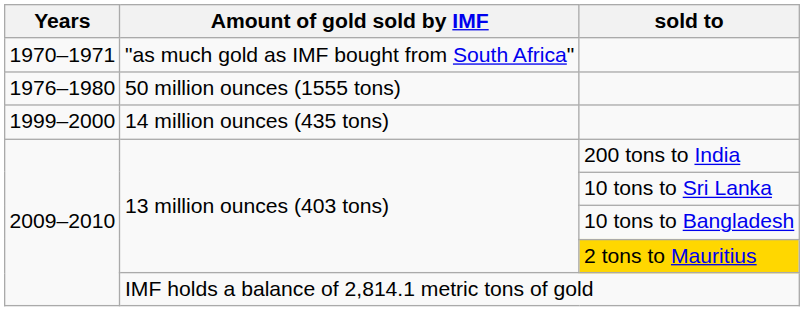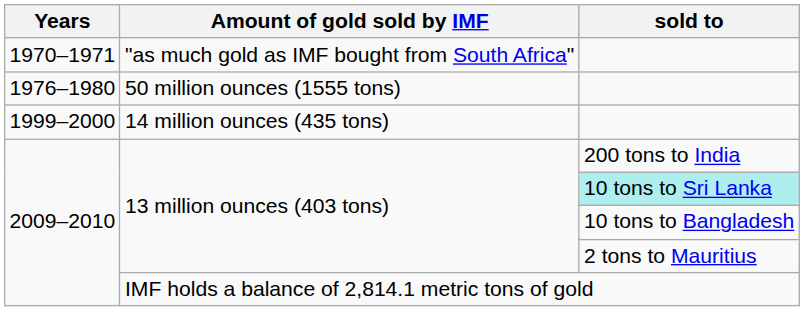(678, 188) no background -> (678, 188) paleturquoise background
(670, 255) gold background -> (670, 255) no background
